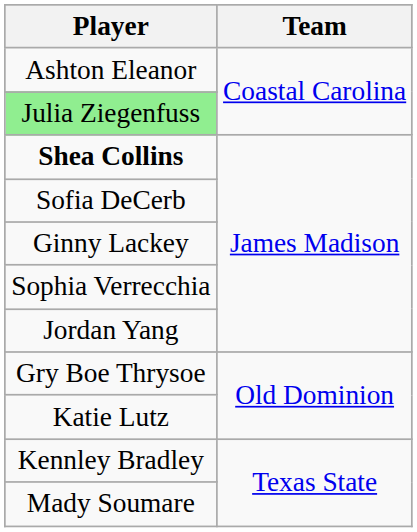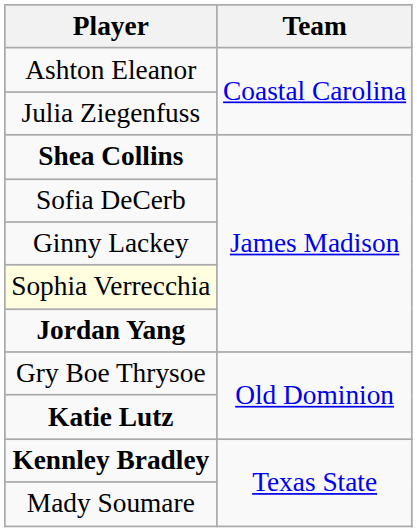(111, 112) lightgreen background -> (111, 112) no background
(111, 286) no background -> (111, 286) lightyellow background
(111, 329) normal -> (111, 329) bold
(111, 416) normal -> (111, 416) bold
(111, 460) normal -> (111, 460) bold
